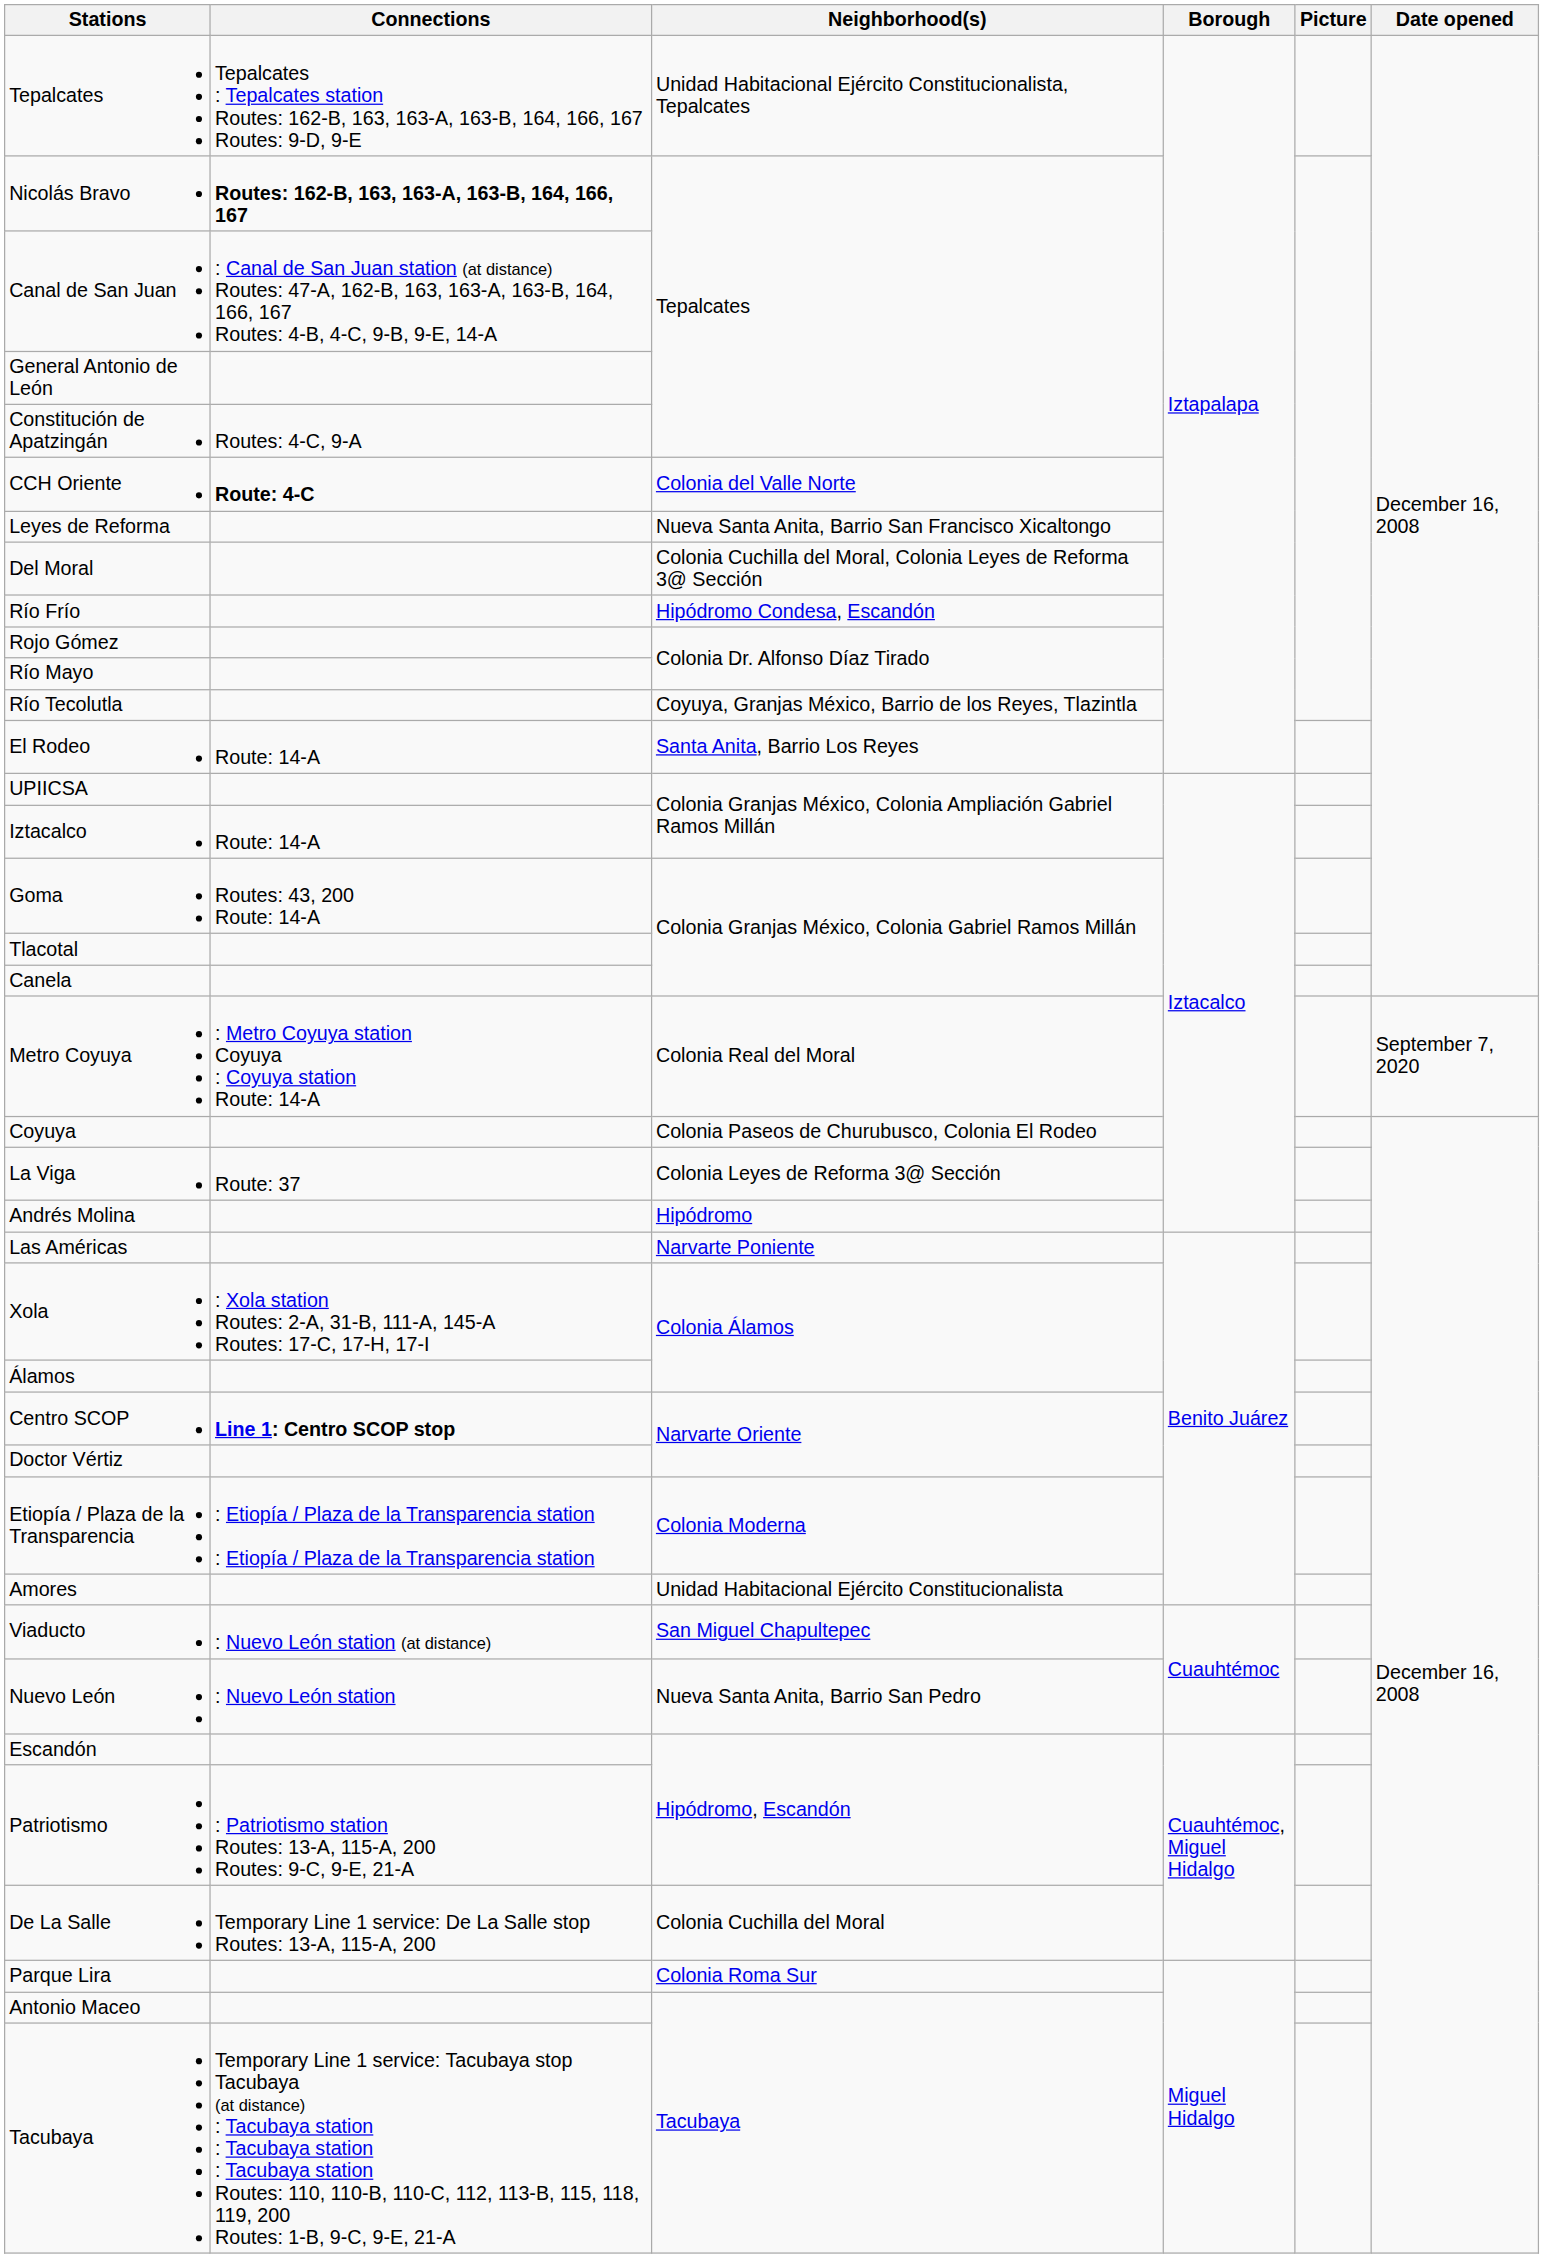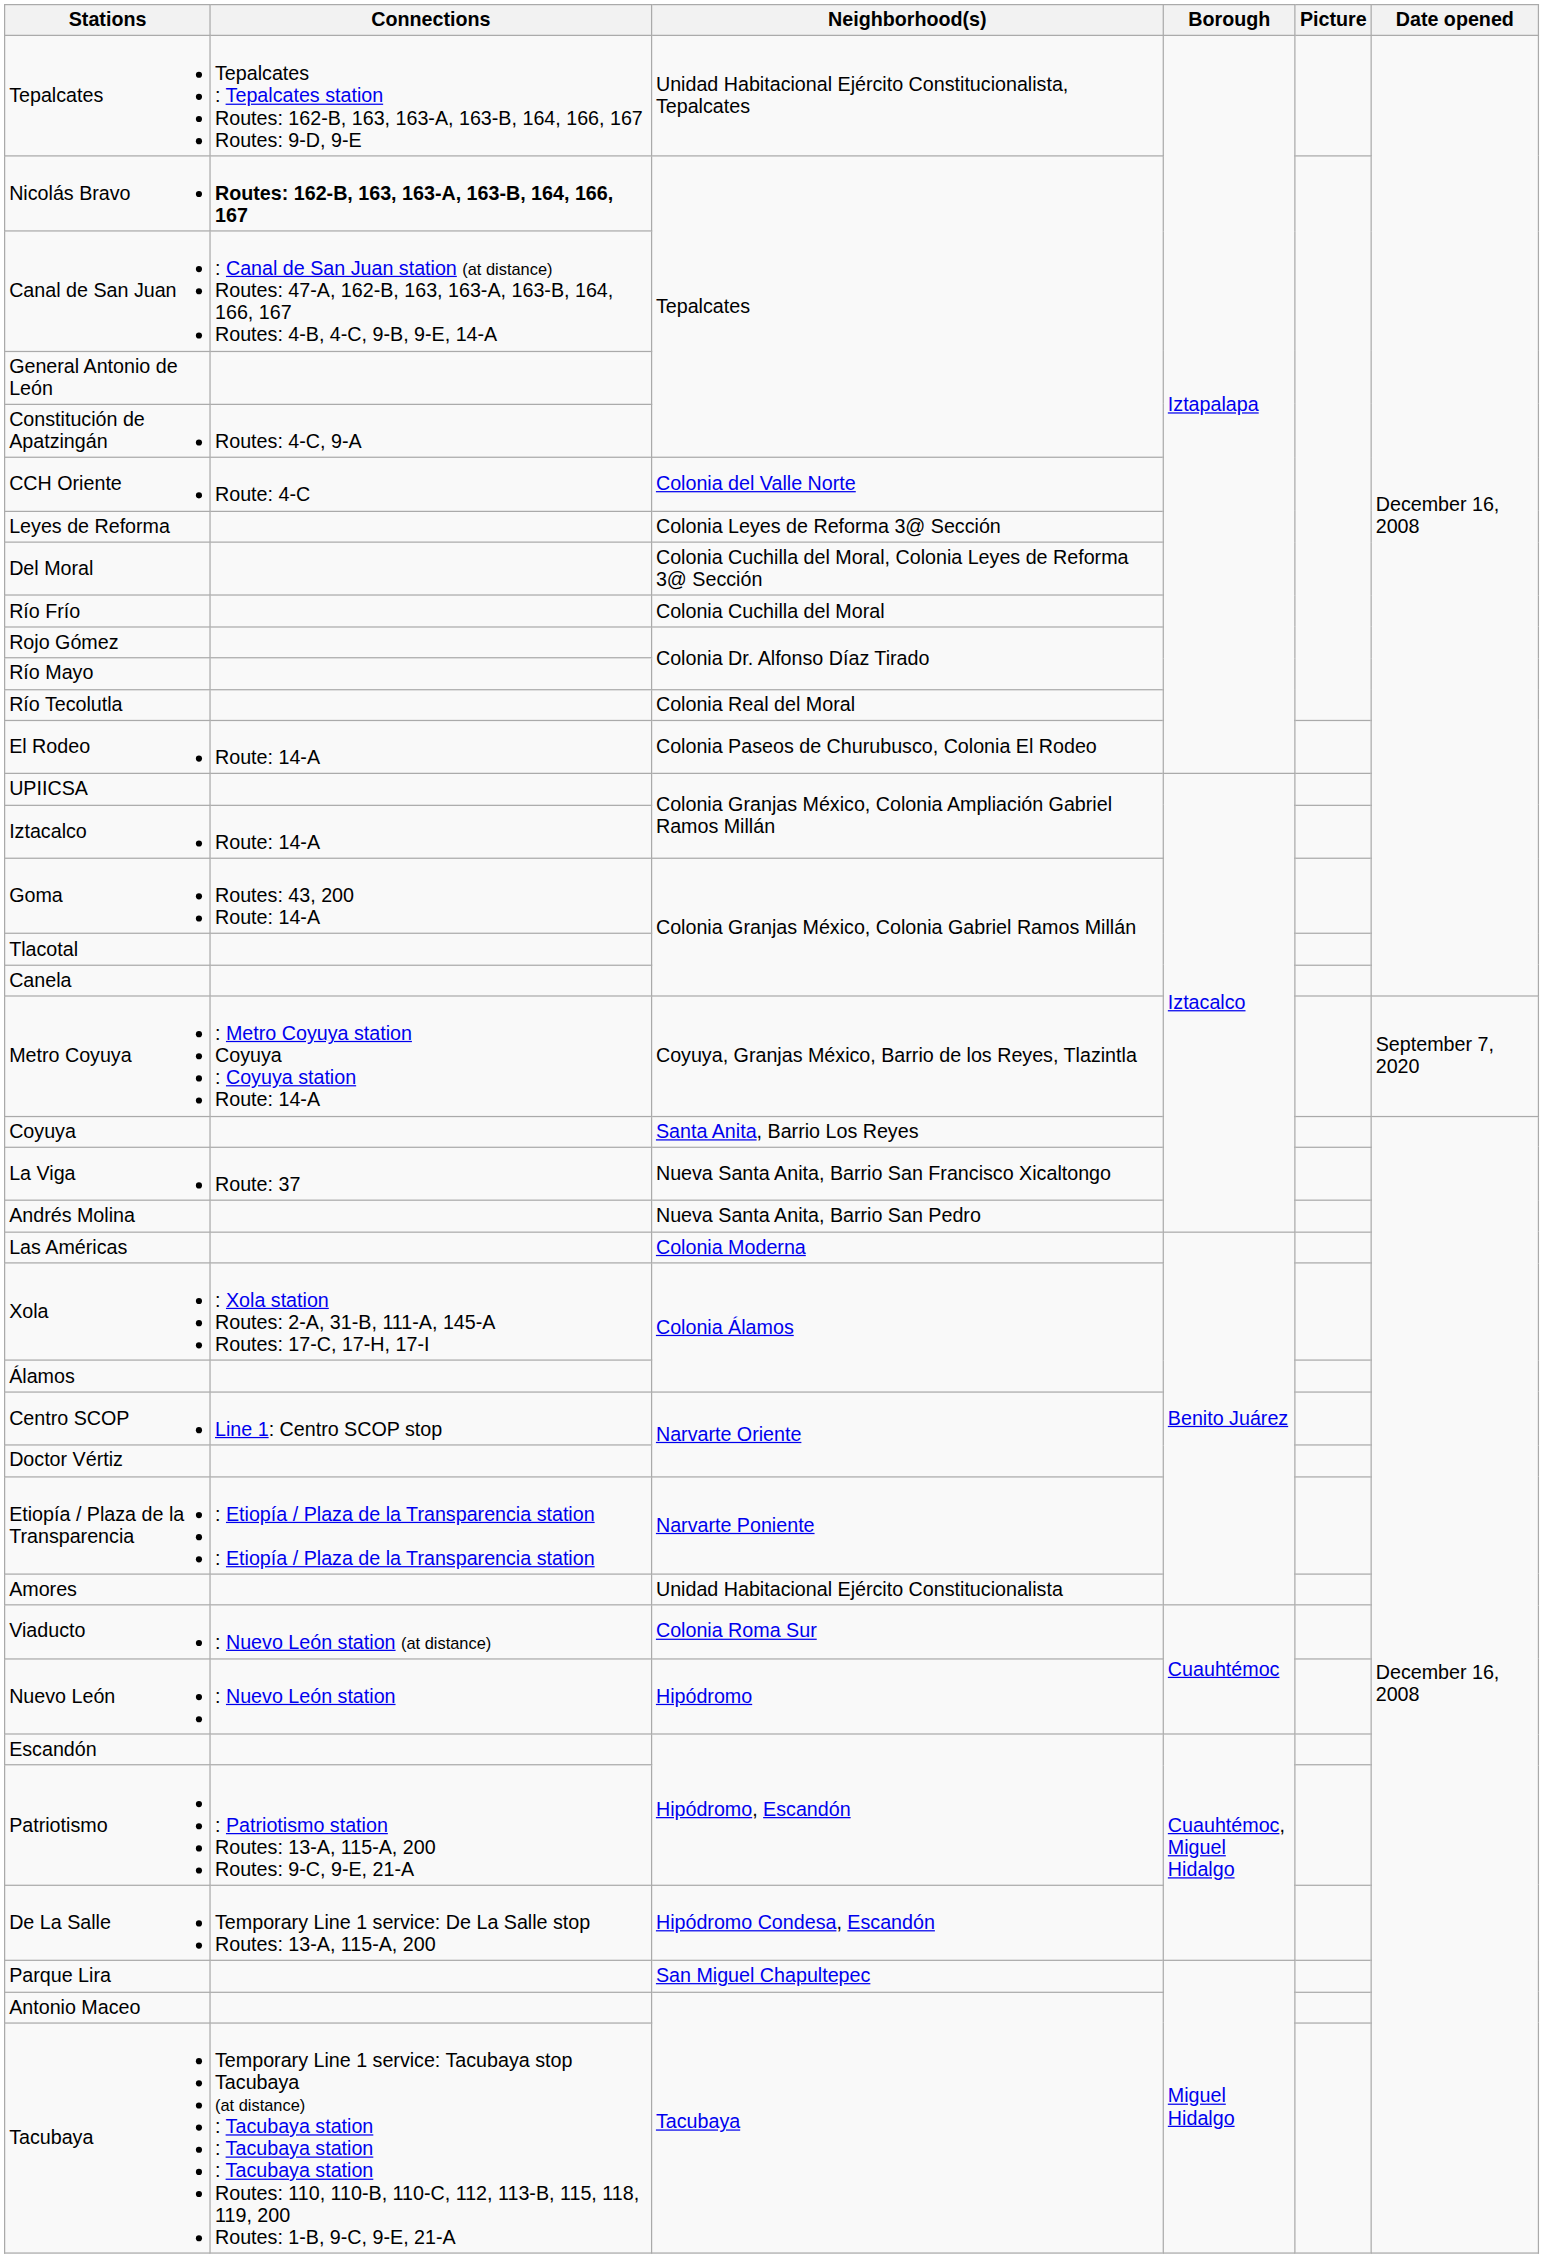(431, 495) bold -> (431, 495) normal
(883, 526) Nueva Santa Anita, Barrio San Francisco Xicaltongo -> (828, 526) Colonia Leyes de Reforma 3@ Sección
(795, 610) Hipódromo Condesa, Escandón -> (770, 610) Colonia Cuchilla del Moral
(896, 704) Coyuya, Granjas México, Barrio de los Reyes, Tlazintla -> (755, 704) Colonia Real del Moral
(787, 746) Santa Anita, Barrio Los Reyes -> (876, 746) Colonia Paseos de Churubusco, Colonia El Rodeo
(755, 1055) Colonia Real del Moral -> (896, 1055) Coyuya, Granjas México, Barrio de los Reyes, Tlazintla
(876, 1131) Colonia Paseos de Churubusco, Colonia El Rodeo -> (787, 1131) Santa Anita, Barrio Los Reyes
(828, 1173) Colonia Leyes de Reforma 3@ Sección -> (883, 1173) Nueva Santa Anita, Barrio San Francisco Xicaltongo
(704, 1215) Hipódromo -> (818, 1215) Nueva Santa Anita, Barrio San Pedro
(735, 1247) Narvarte Poniente -> (731, 1247) Colonia Moderna
(431, 1429) bold -> (431, 1429) normal
(731, 1525) Colonia Moderna -> (735, 1525) Narvarte Poniente
(763, 1631) San Miguel Chapultepec -> (736, 1631) Colonia Roma Sur
(818, 1696) Nueva Santa Anita, Barrio San Pedro -> (704, 1696) Hipódromo
(770, 1922) Colonia Cuchilla del Moral -> (795, 1922) Hipódromo Condesa, Escandón
(736, 1975) Colonia Roma Sur -> (763, 1975) San Miguel Chapultepec
